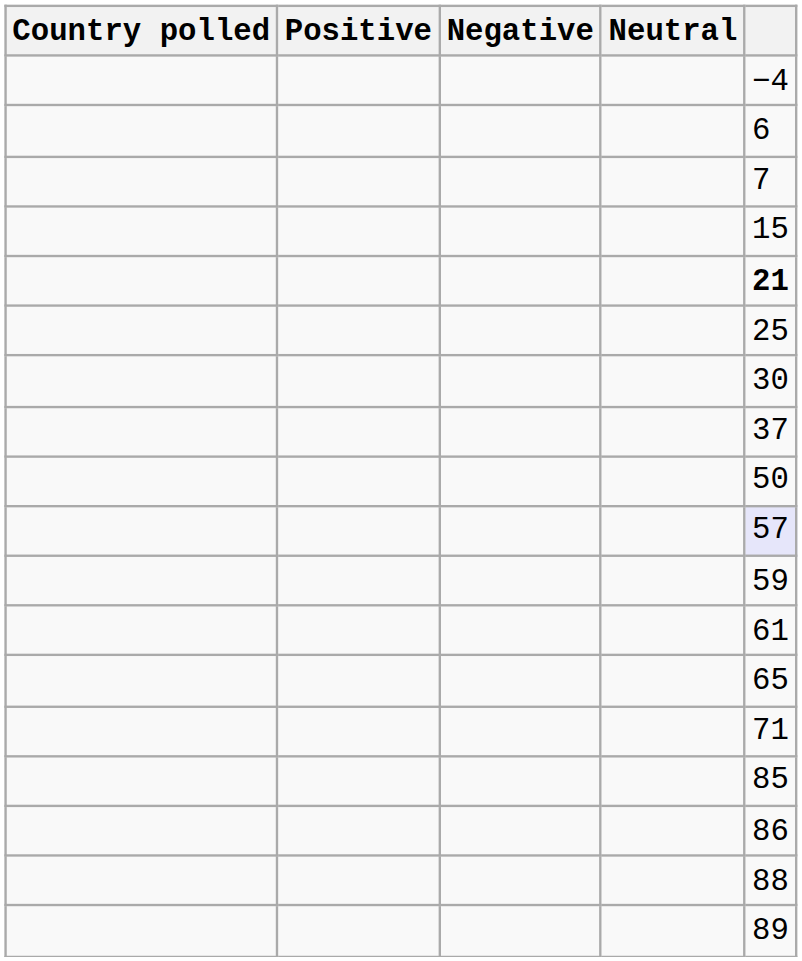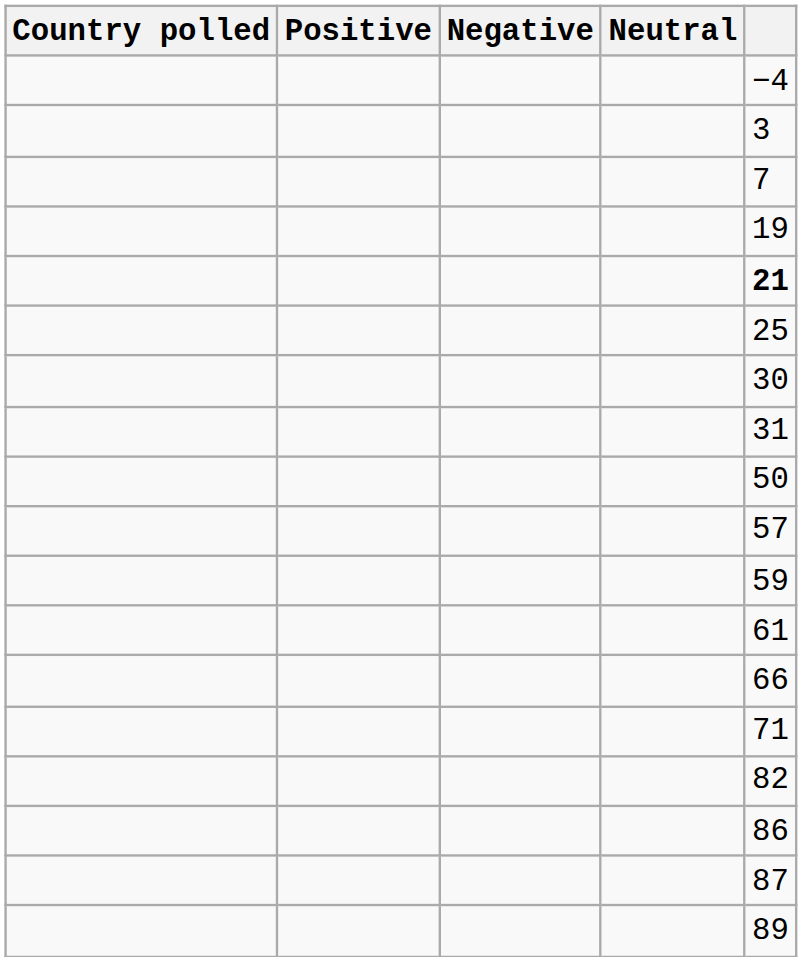(761, 131) 6 -> (761, 131) 3
(770, 231) 15 -> (770, 231) 19
(770, 431) 37 -> (770, 431) 31
(770, 531) lavender background -> (770, 531) no background
(770, 681) 65 -> (770, 681) 66
(770, 781) 85 -> (770, 781) 82
(770, 881) 88 -> (770, 881) 87
